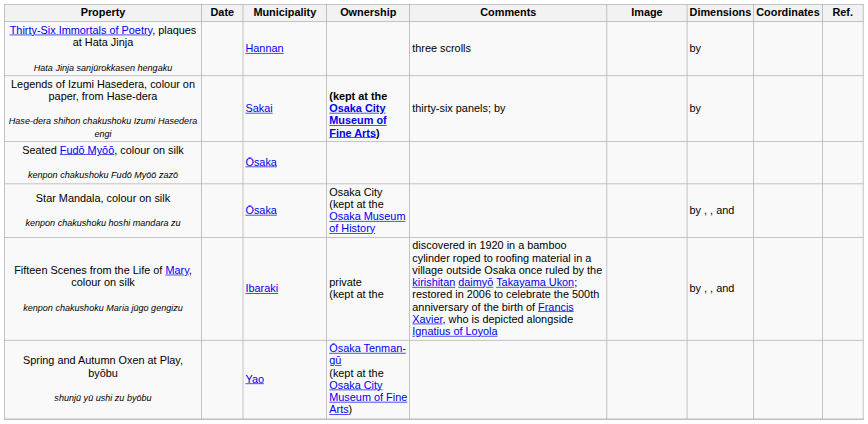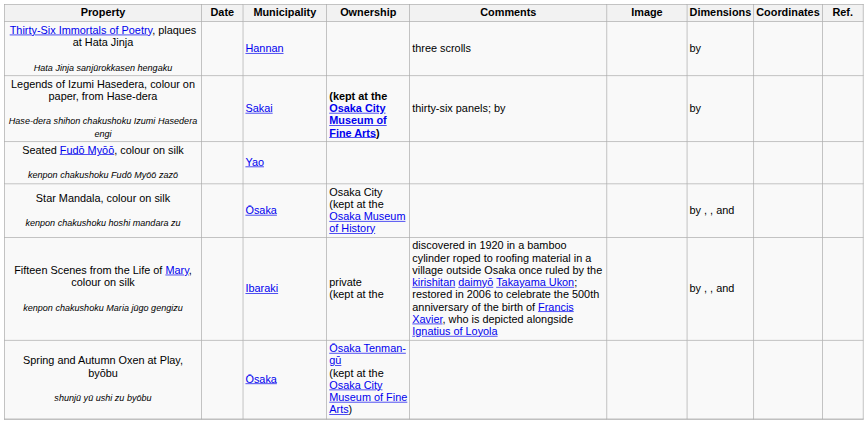(261, 162) Ōsaka -> (255, 162) Yao
(255, 379) Yao -> (261, 379) Ōsaka
